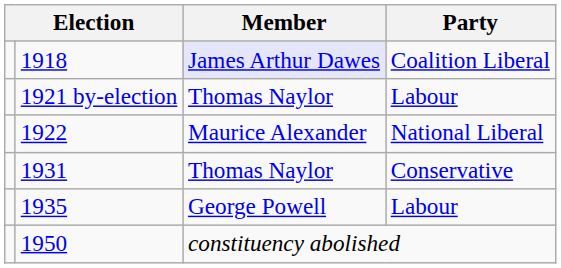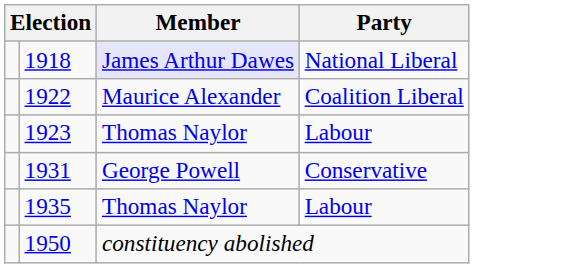(470, 59) Coalition Liberal -> (381, 59) National Liberal
- row: (99, 96)
(467, 133) National Liberal -> (384, 96) Coalition Liberal
+ row: (48, 133)
(261, 170) Thomas Naylor -> (171, 170) George Powell
(257, 206) George Powell -> (174, 206) Thomas Naylor
